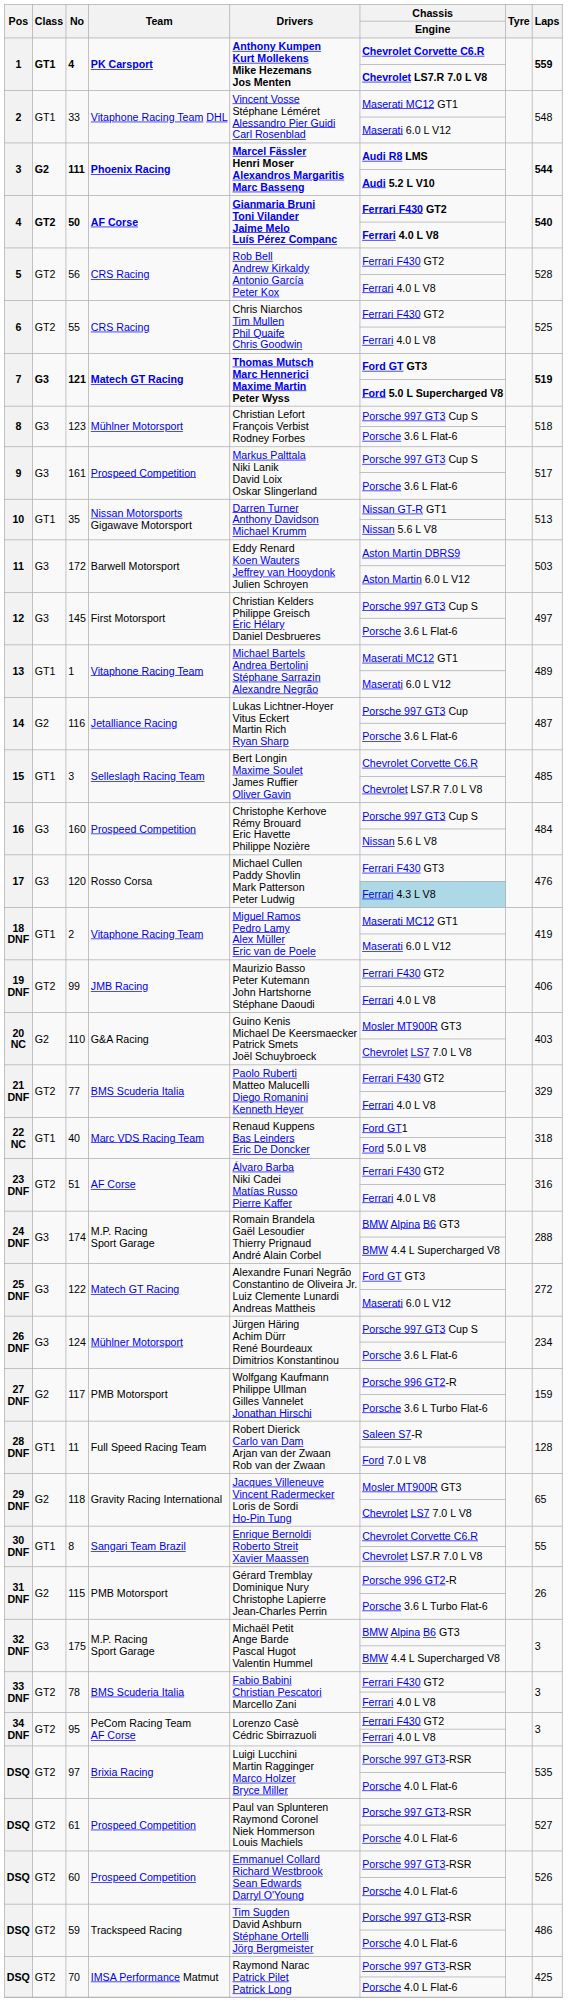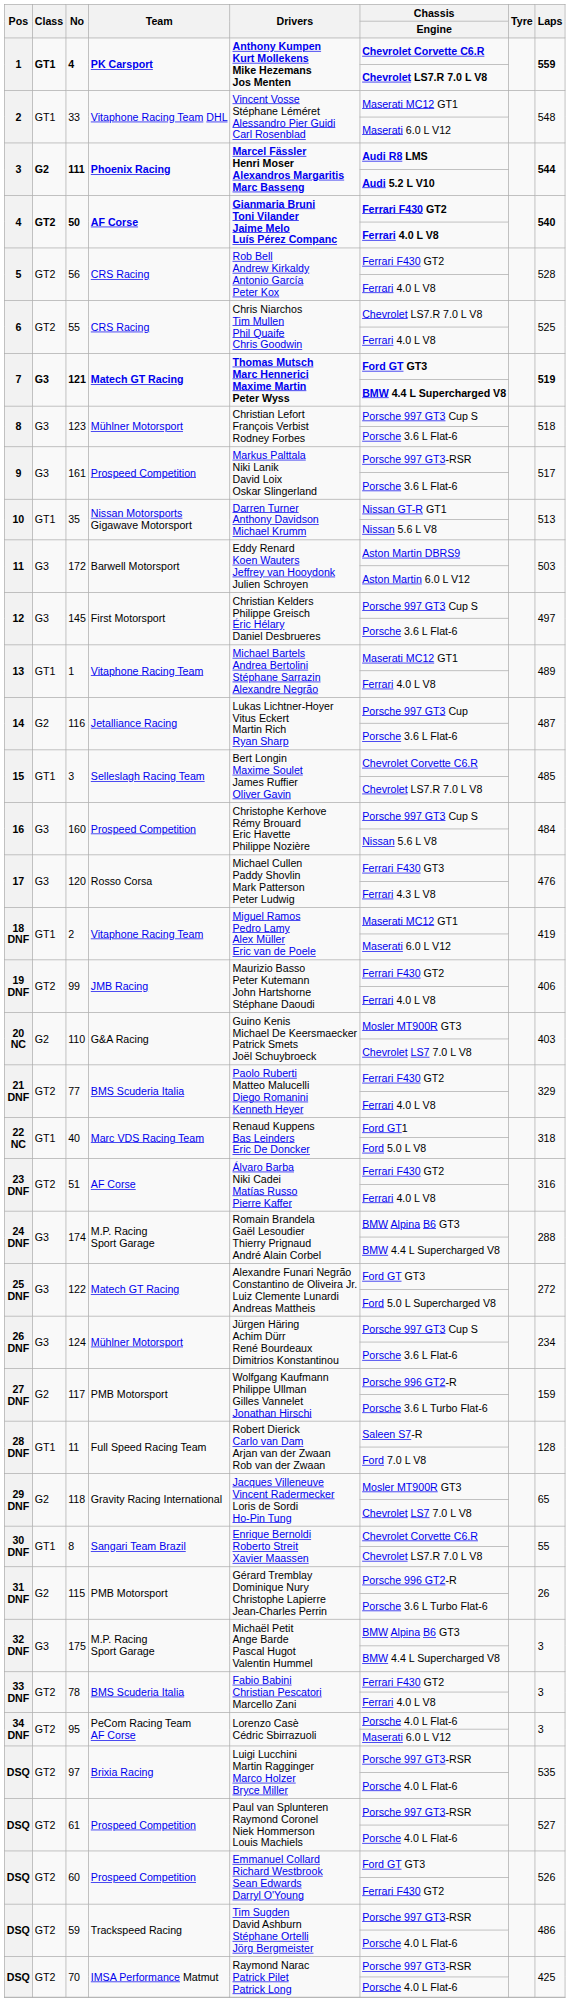(403, 314) Ferrari F430 GT2 -> (422, 314) Chevrolet LS7.R 7.0 L V8
(433, 393) Ford 5.0 L Supercharged V8 -> (434, 393) BMW 4.4 L Supercharged V8
(420, 460) Porsche 997 GT3 Cup S -> (417, 460) Porsche 997 GT3-RSR
(407, 684) Maserati 6.0 L V12 -> (399, 684) Ferrari 4.0 L V8
(399, 895) lightblue background -> (399, 895) no background
(407, 1303) Maserati 6.0 L V12 -> (429, 1303) Ford 5.0 L Supercharged V8
(403, 1721) Ferrari F430 GT2 -> (410, 1721) Porsche 4.0 L Flat-6
(399, 1738) Ferrari 4.0 L V8 -> (407, 1738) Maserati 6.0 L V12
(417, 1865) Porsche 997 GT3-RSR -> (394, 1865) Ford GT GT3
(410, 1891) Porsche 4.0 L Flat-6 -> (403, 1891) Ferrari F430 GT2
